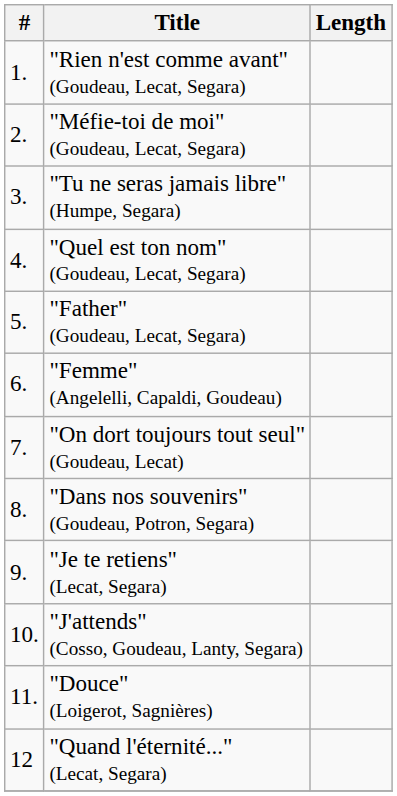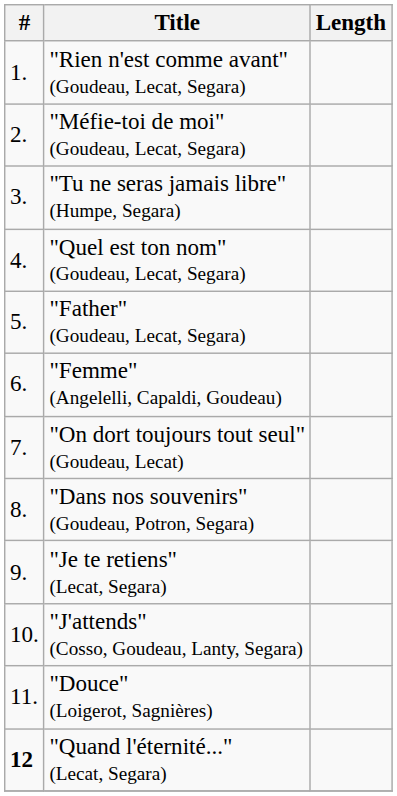(22, 759) normal -> (22, 759) bold
